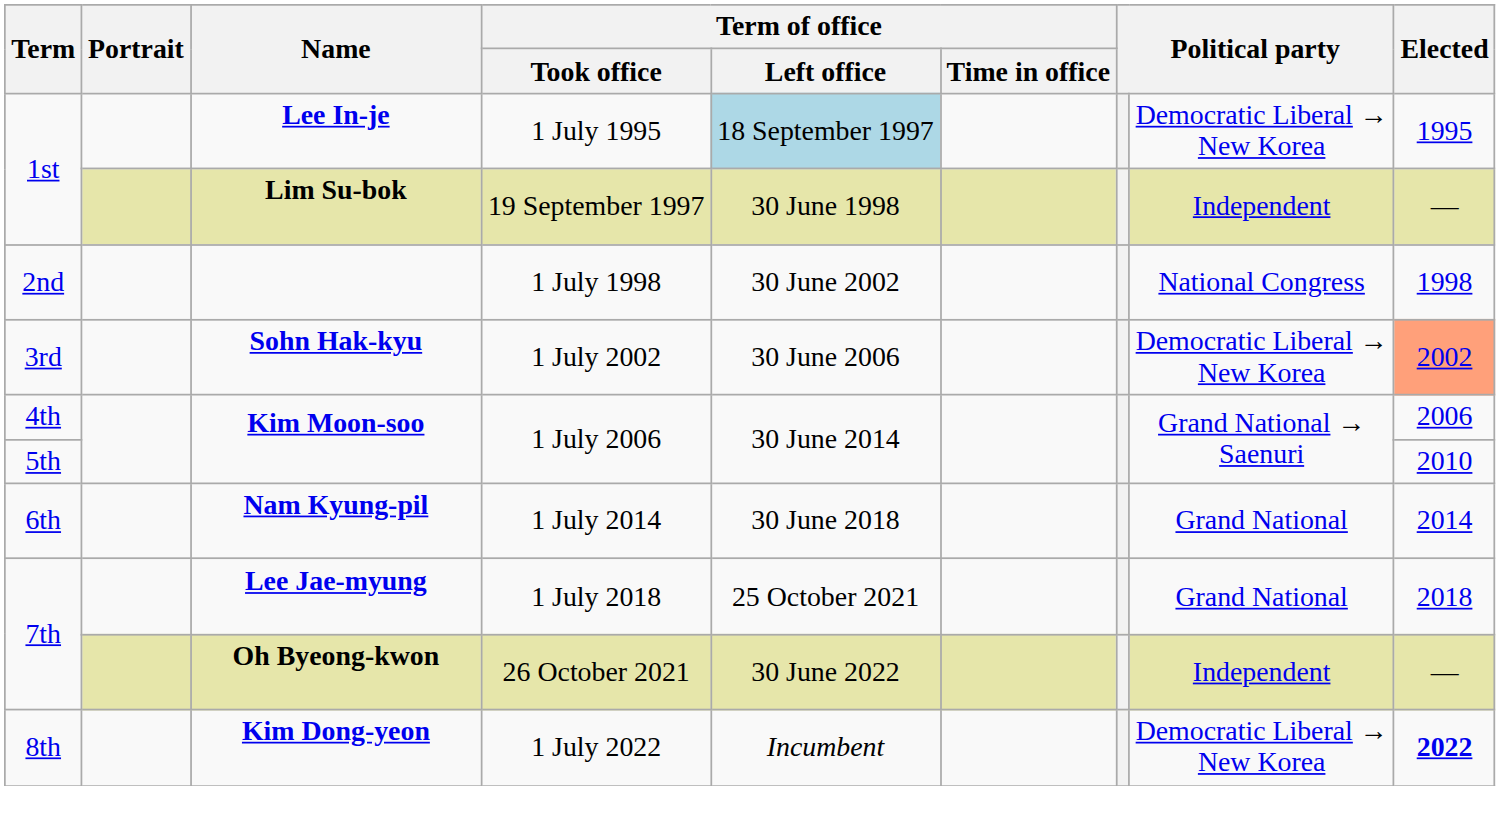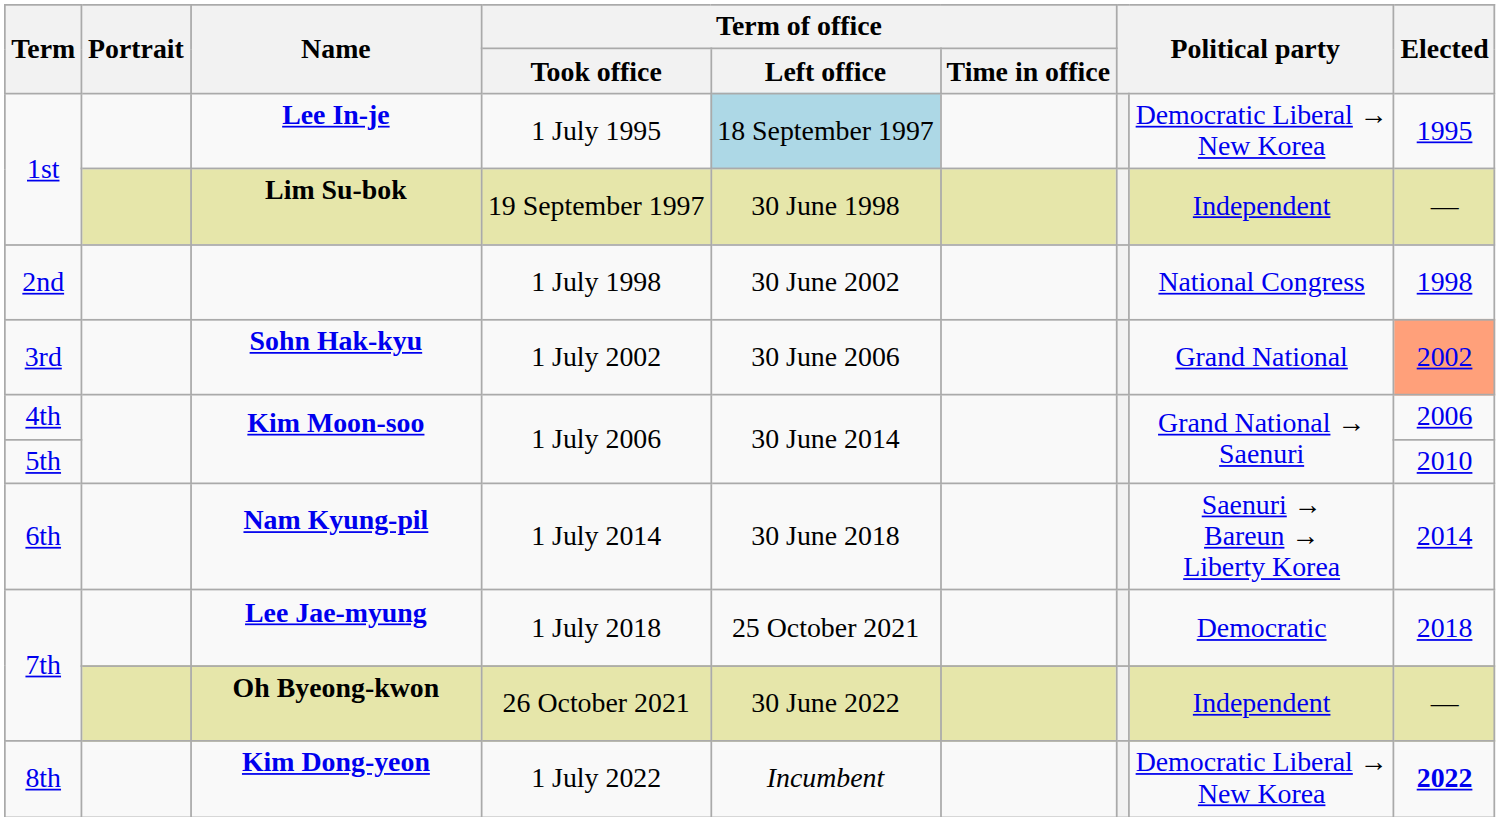(1262, 356) Democratic Liberal → New Korea -> (1262, 356) Grand National
(1262, 520) Grand National -> (1262, 536) Saenuri → Bareun → Liberty Korea
(1262, 596) Grand National -> (1262, 627) Democratic
